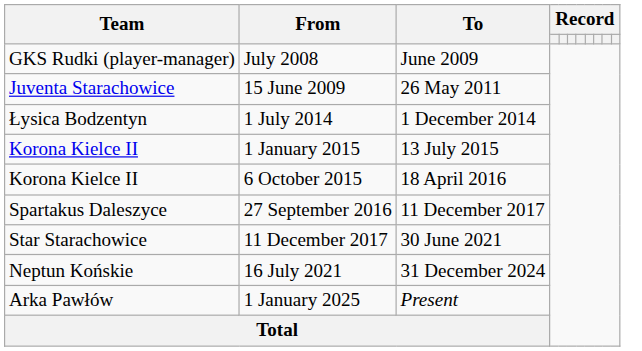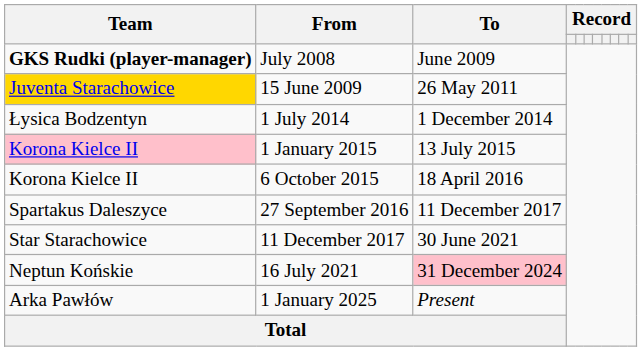(122, 58) normal -> (130, 58) bold
(92, 88) no background -> (92, 88) gold background
(73, 149) no background -> (73, 149) pink background
(473, 269) no background -> (490, 269) pink background
